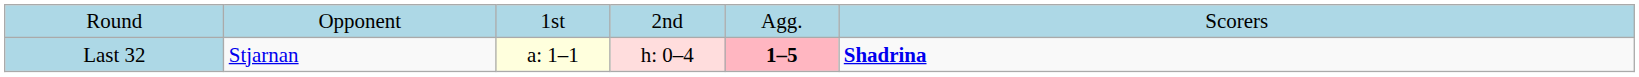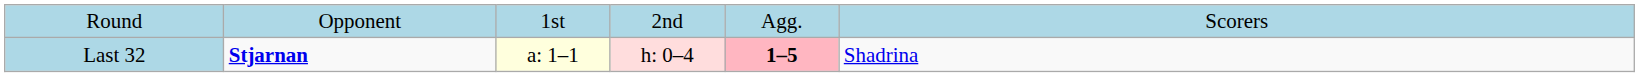(264, 54) normal -> (268, 54) bold
(885, 54) bold -> (881, 54) normal
